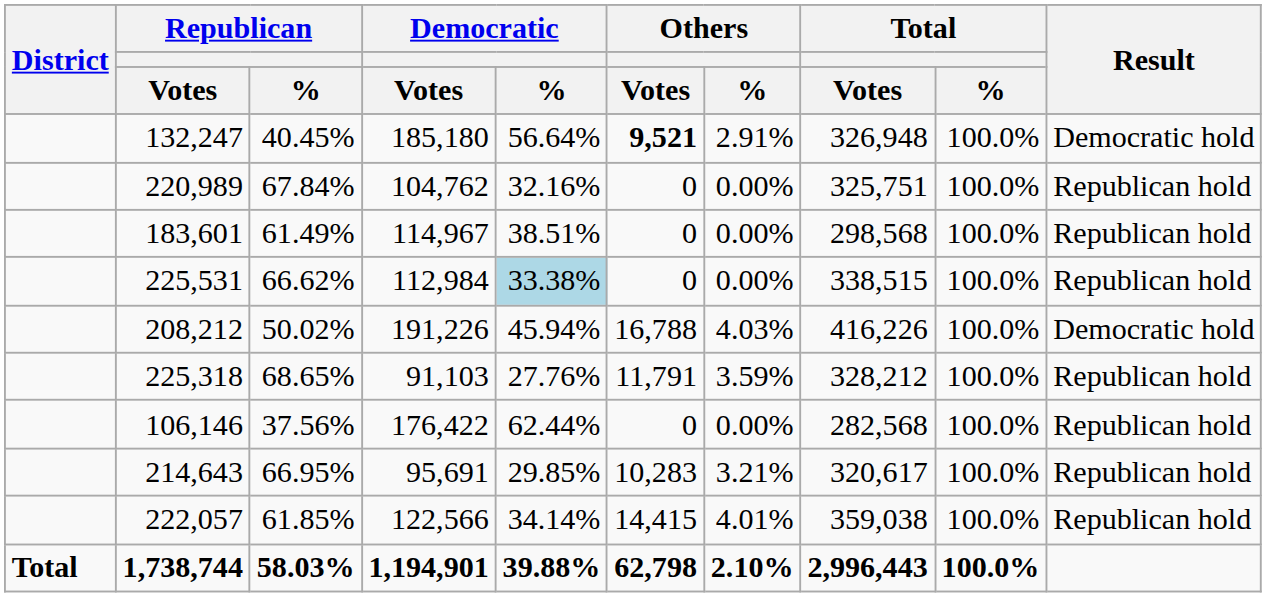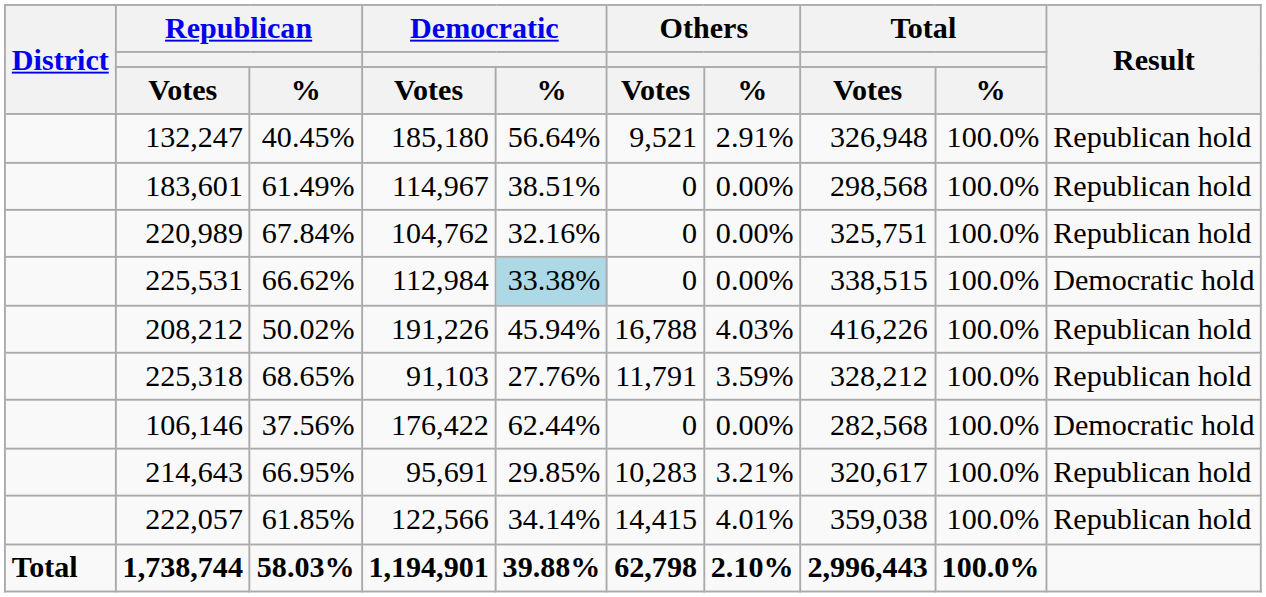(663, 137) bold -> (663, 137) normal
(1154, 137) Democratic hold -> (1152, 137) Republican hold
rows swapped: (194, 233) <-> (194, 185)
(1152, 280) Republican hold -> (1154, 280) Democratic hold
(1154, 328) Democratic hold -> (1152, 328) Republican hold
(1152, 423) Republican hold -> (1154, 423) Democratic hold
